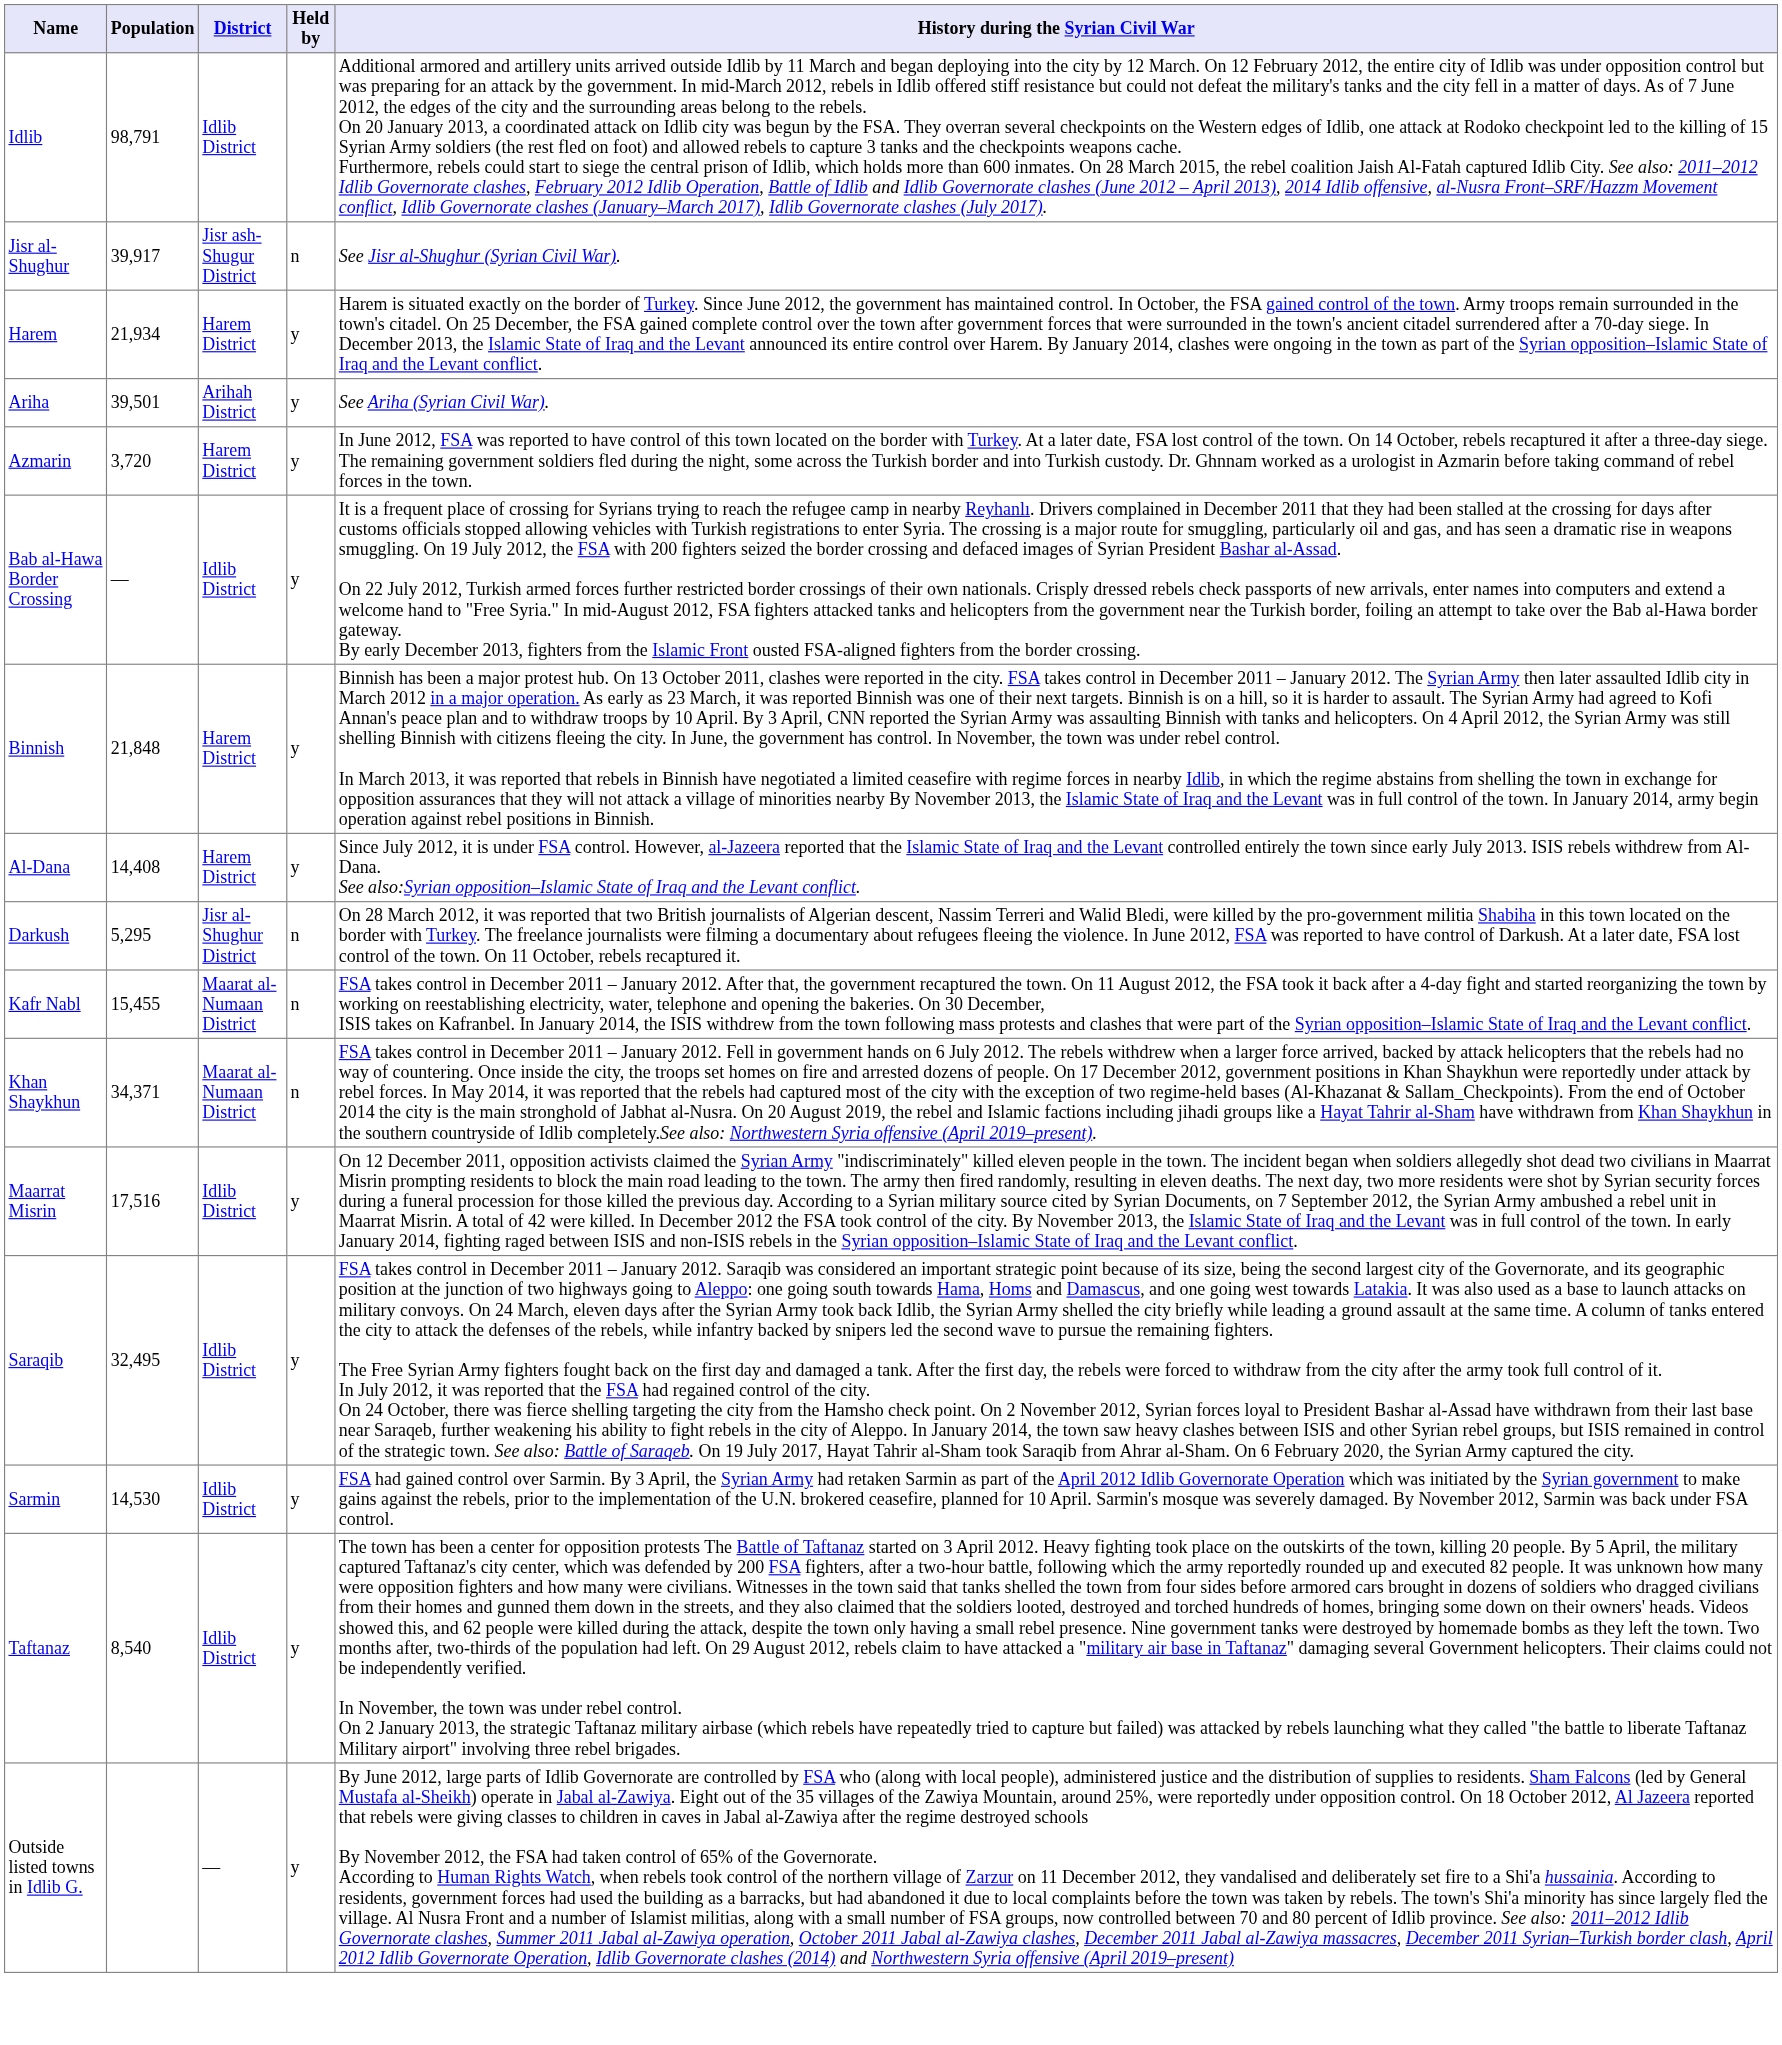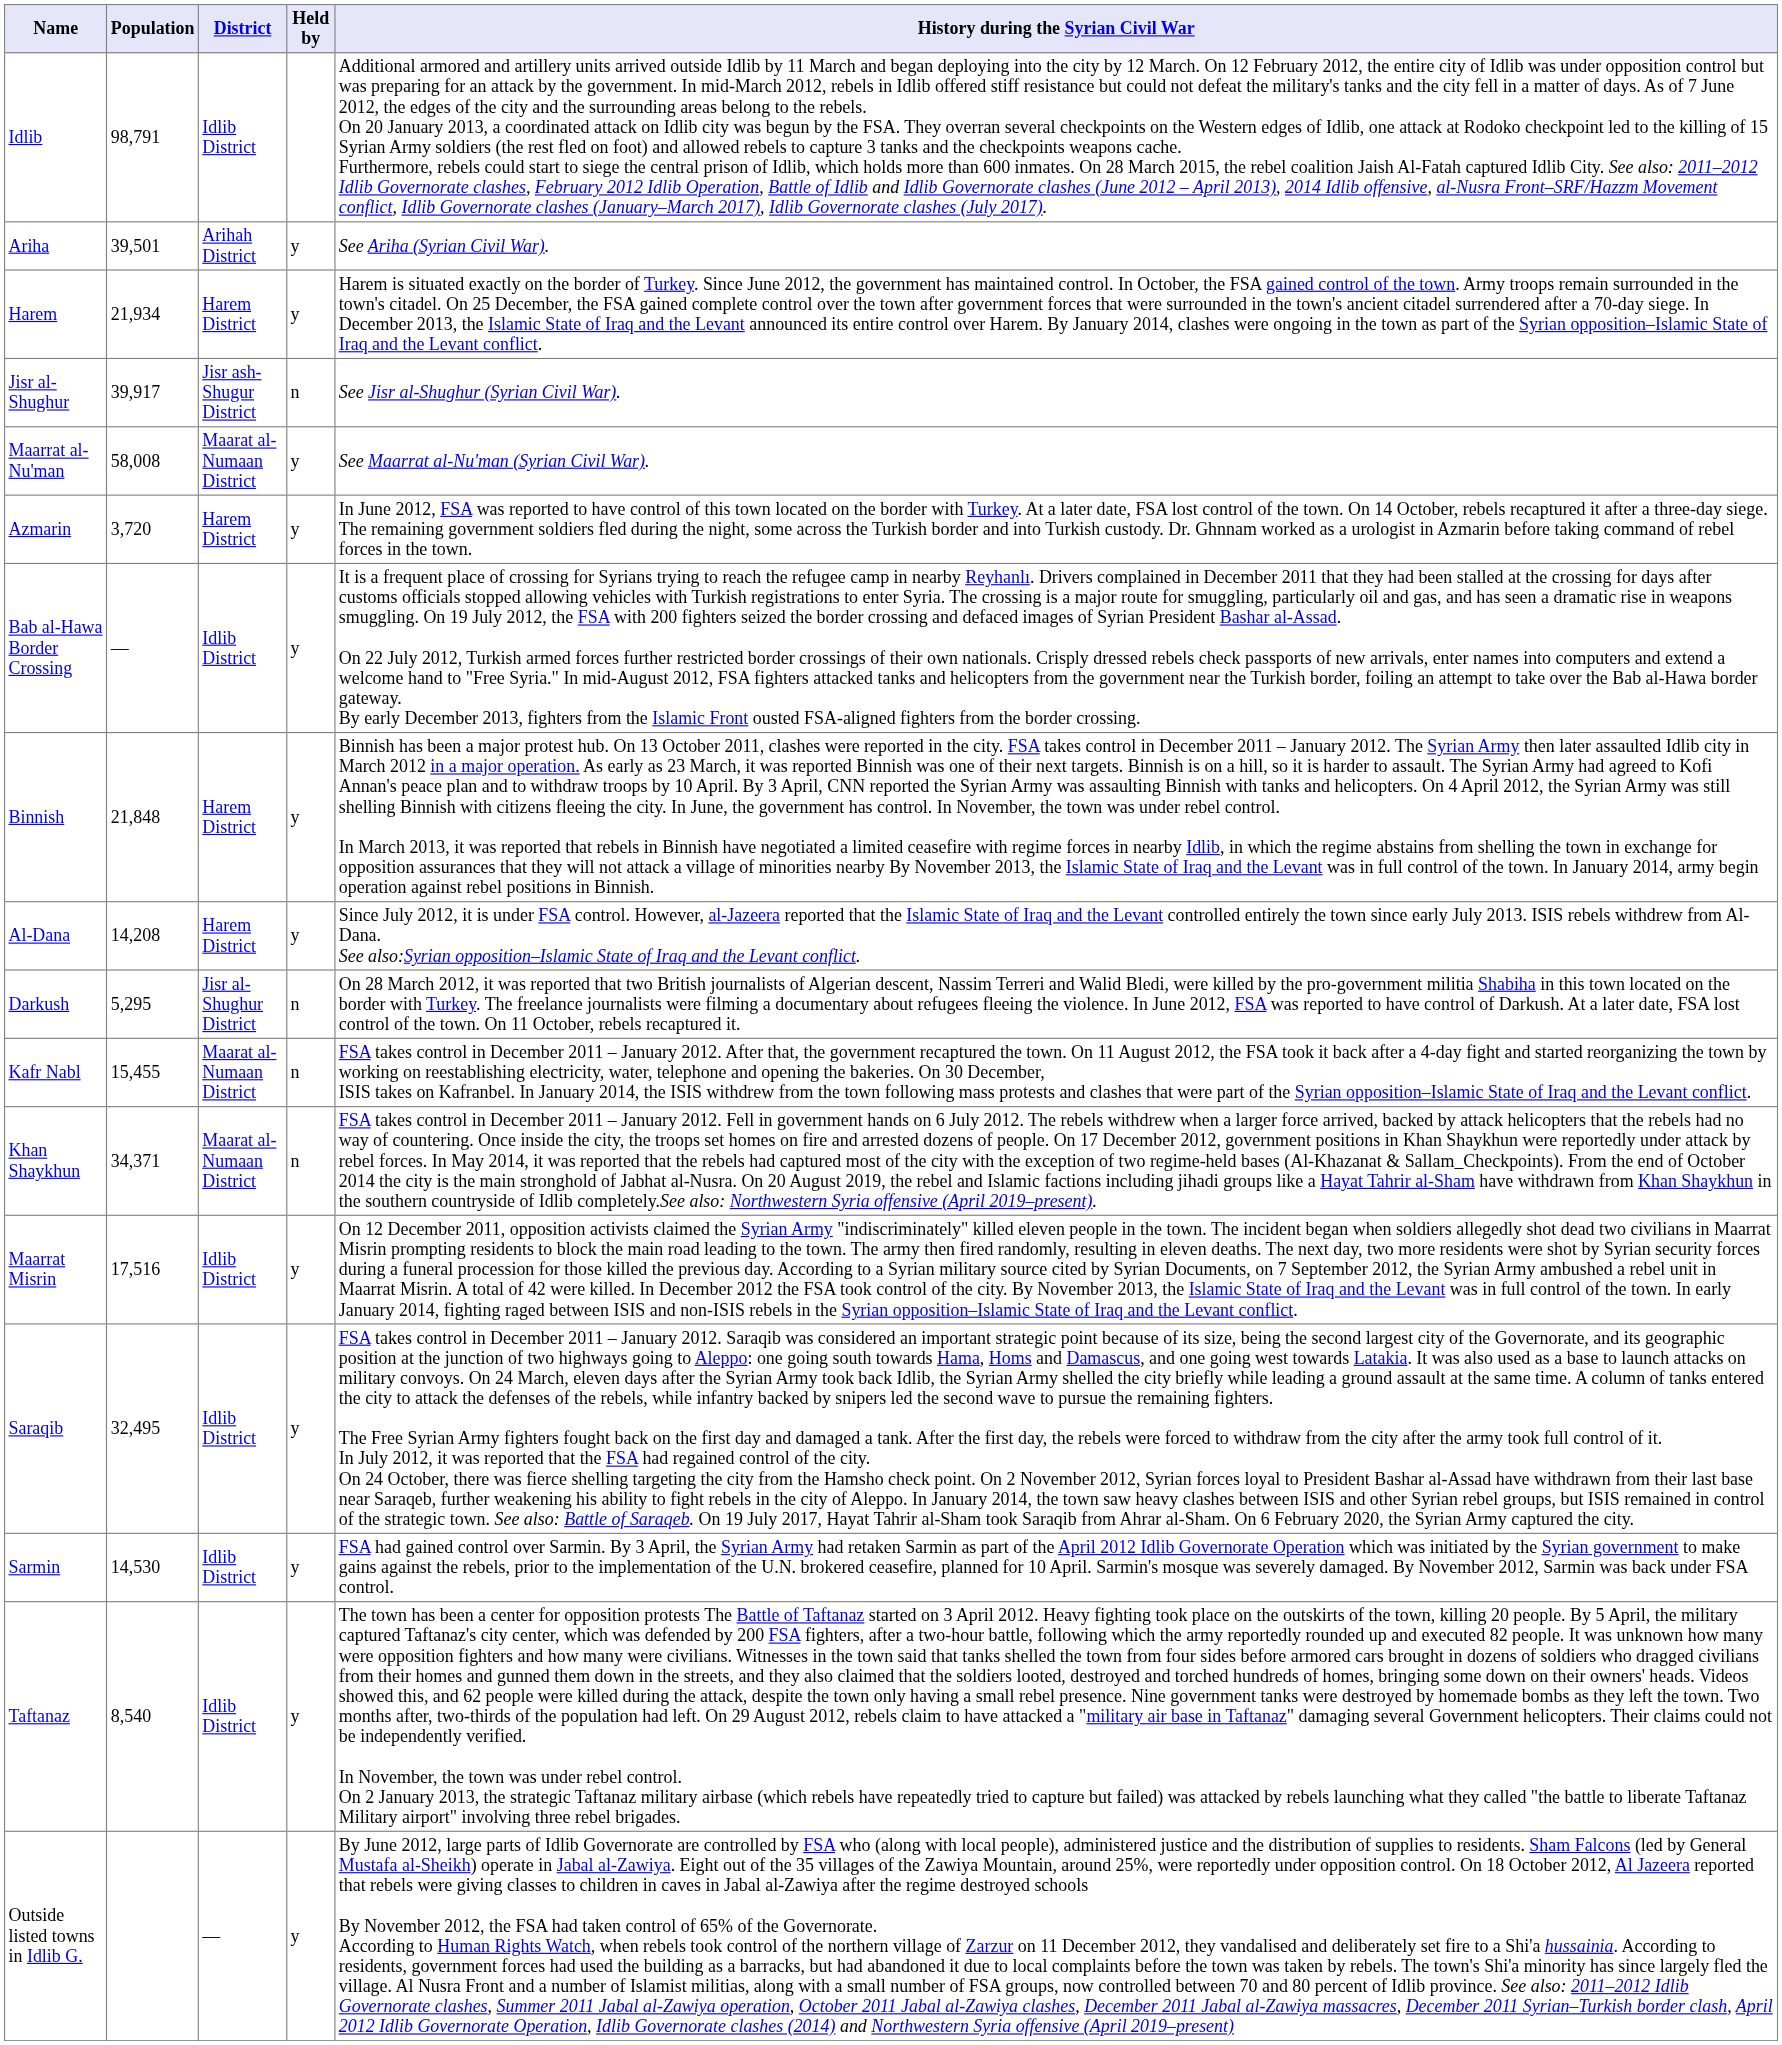rows swapped: (29, 402) <-> (39, 255)
+ row: (49, 460)
(135, 867) 14,408 -> (135, 935) 14,208
